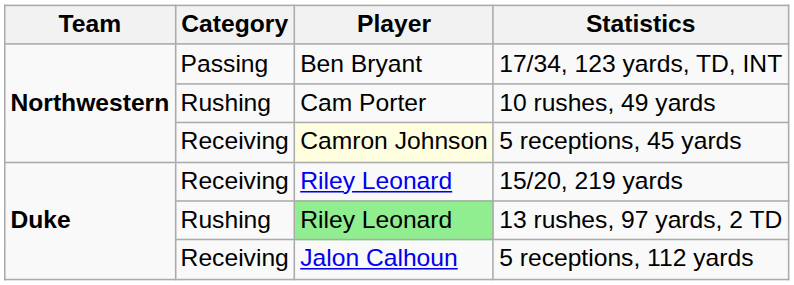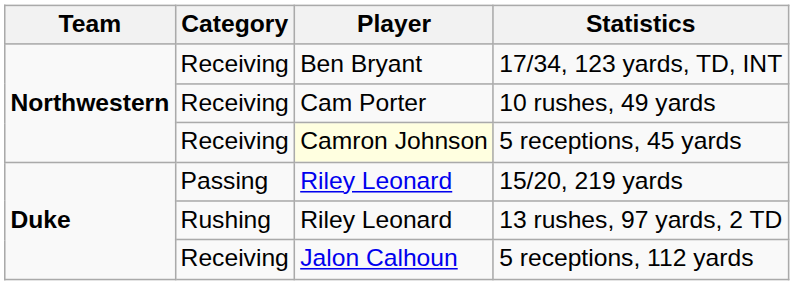(224, 63) Passing -> (235, 63) Receiving
(226, 102) Rushing -> (235, 102) Receiving
(235, 180) Receiving -> (224, 180) Passing
(376, 220) lightgreen background -> (376, 220) no background
